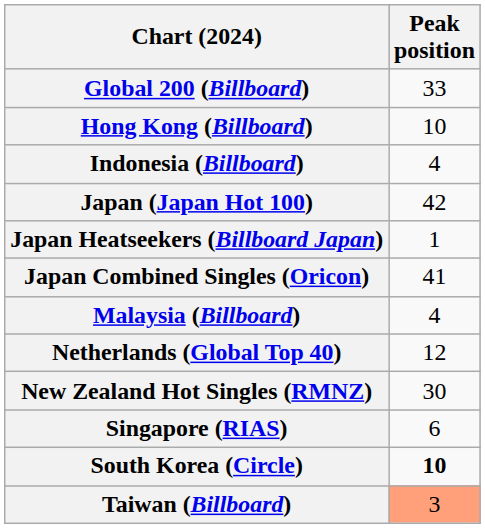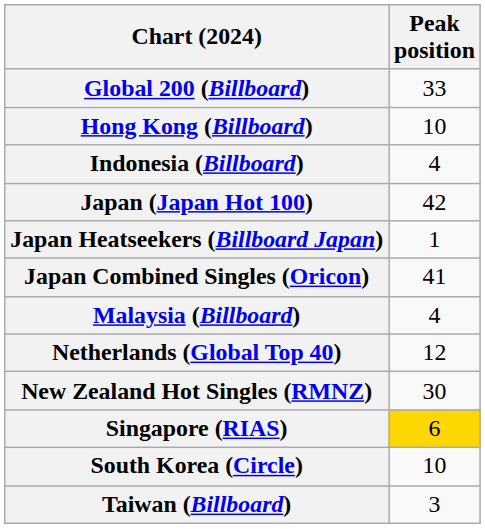(434, 428) no background -> (434, 428) gold background
(434, 466) bold -> (434, 466) normal
(434, 503) lightsalmon background -> (434, 503) no background
